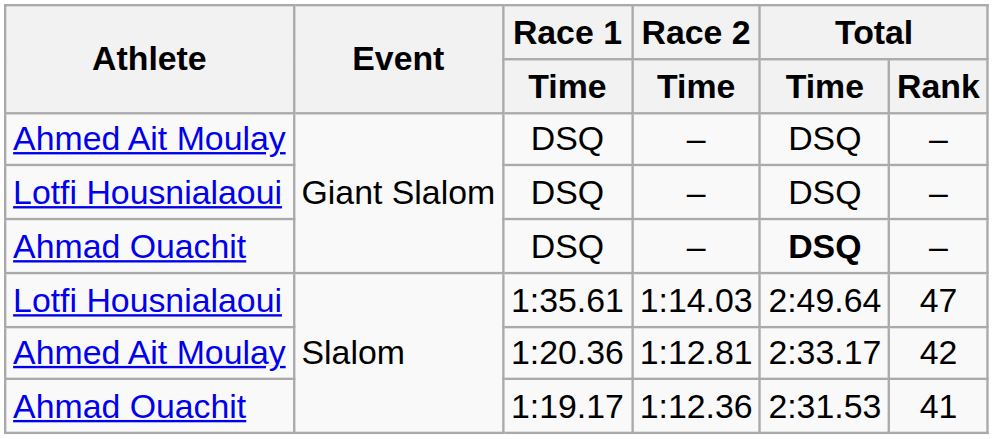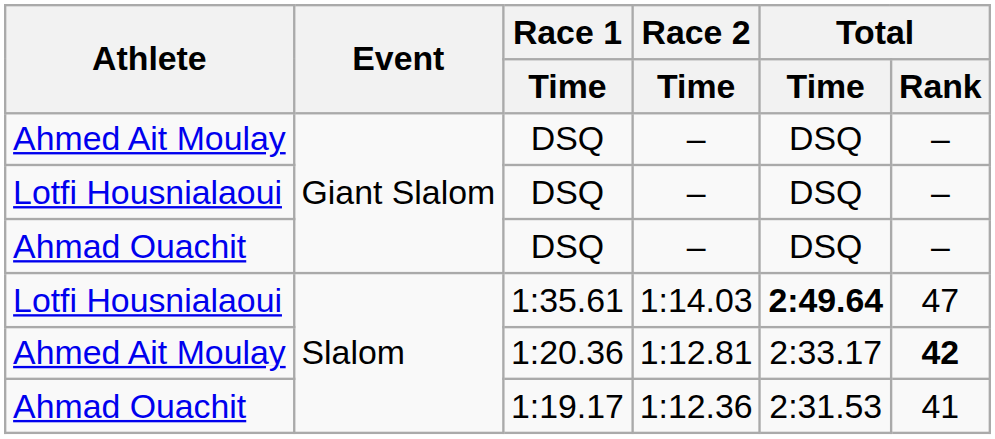(825, 246) bold -> (826, 246) normal
(825, 300) normal -> (826, 300) bold
(938, 353) normal -> (940, 353) bold
